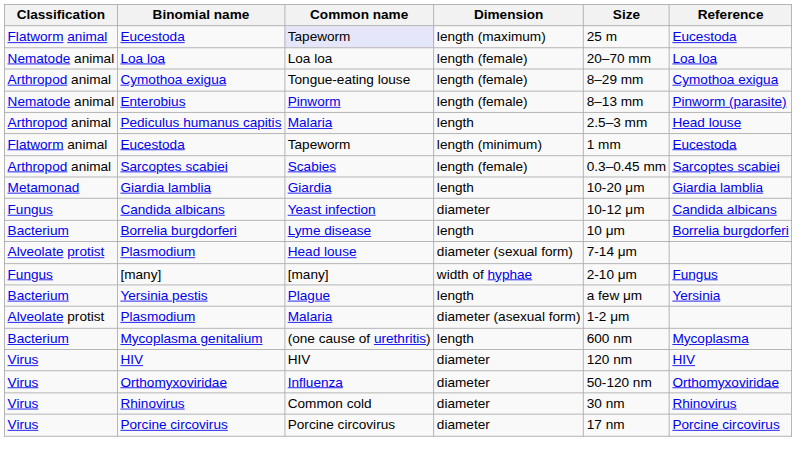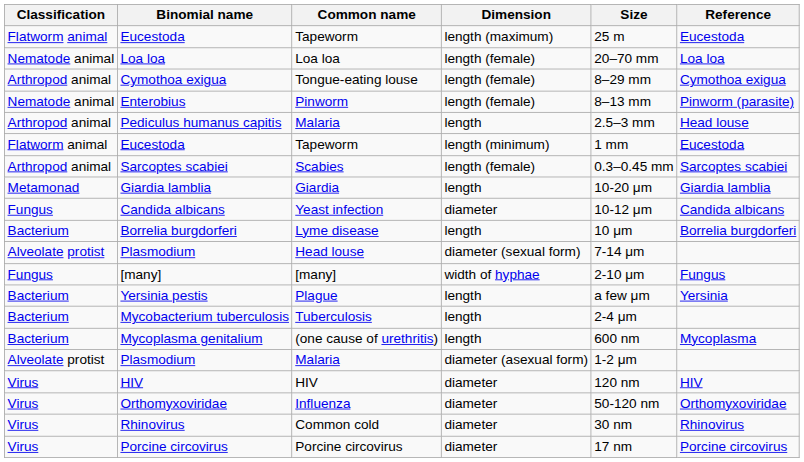(319, 36) lavender background -> (327, 36) no background
+ row: (205, 317)
rows swapped: (158, 317) <-> (191, 338)
